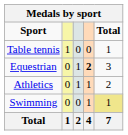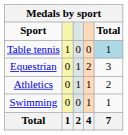(108, 48) no background -> (108, 48) lightblue background
(89, 66) bold -> (89, 66) normal
(108, 102) khaki background -> (108, 102) no background
